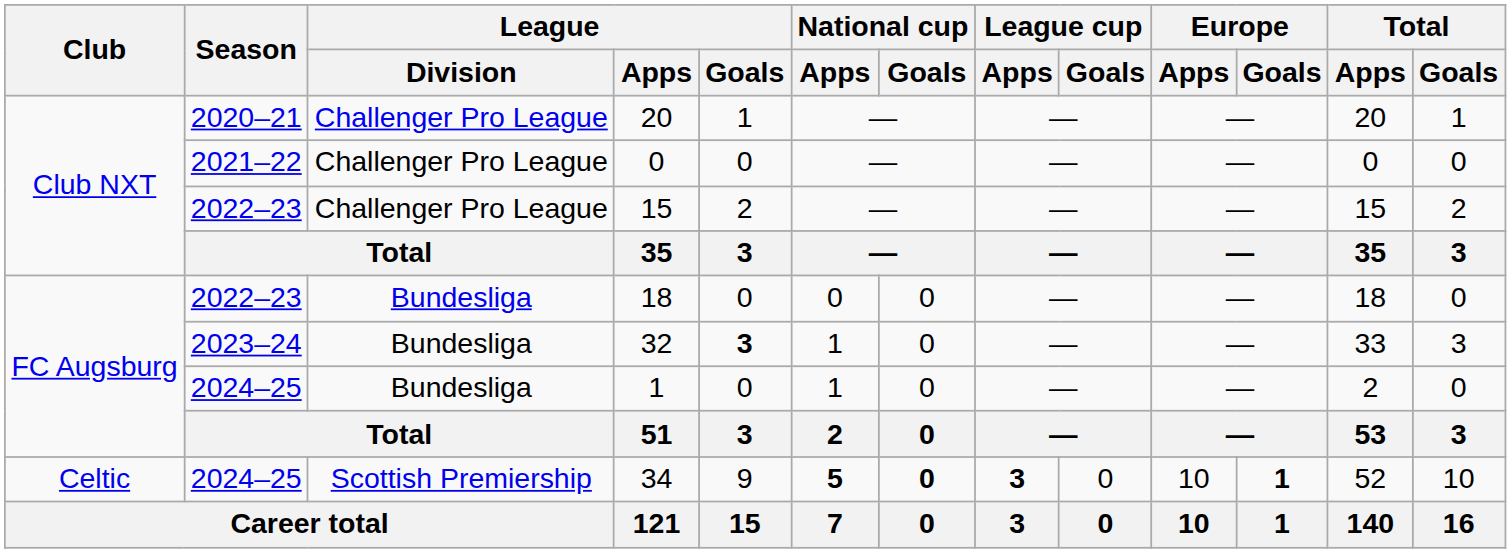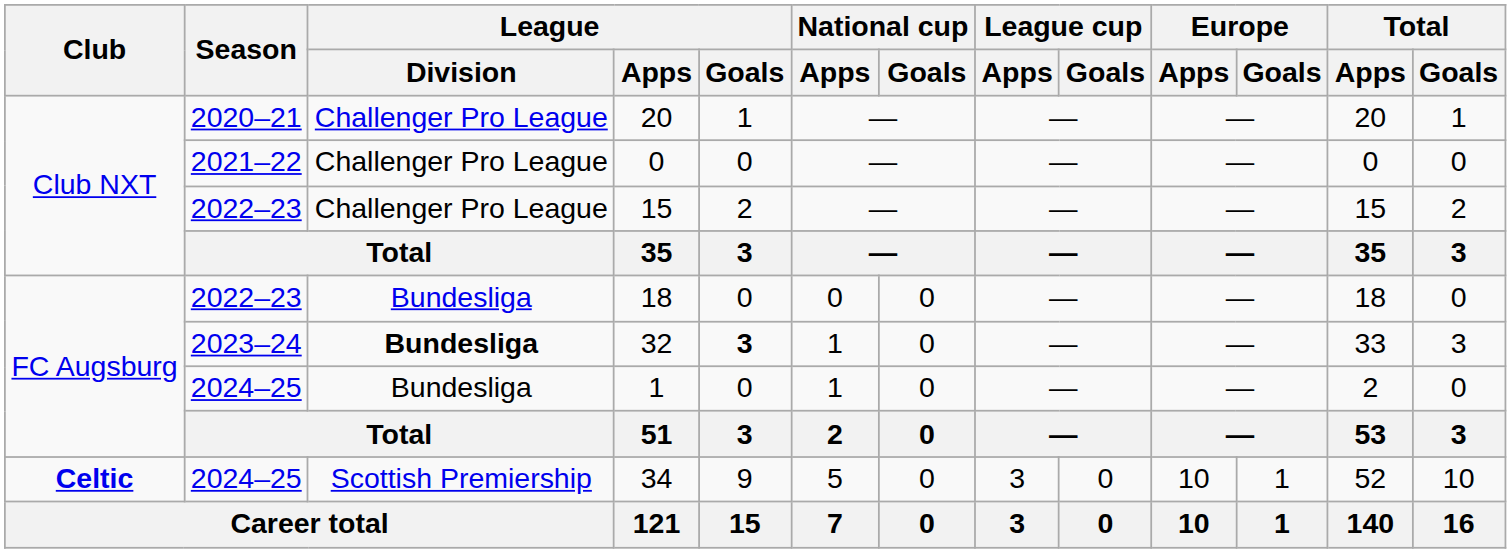(461, 343) normal -> (461, 343) bold
(95, 478) normal -> (95, 478) bold
(835, 478) bold -> (835, 478) normal
(927, 478) bold -> (927, 478) normal
(1017, 478) bold -> (1017, 478) normal
(1282, 478) bold -> (1282, 478) normal
